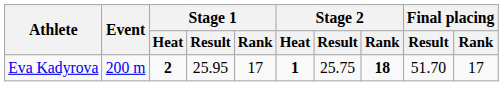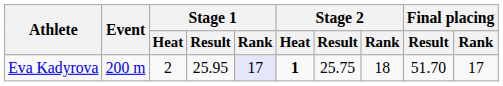(168, 68) bold -> (168, 68) normal
(255, 68) no background -> (255, 68) lavender background
(382, 68) bold -> (382, 68) normal
